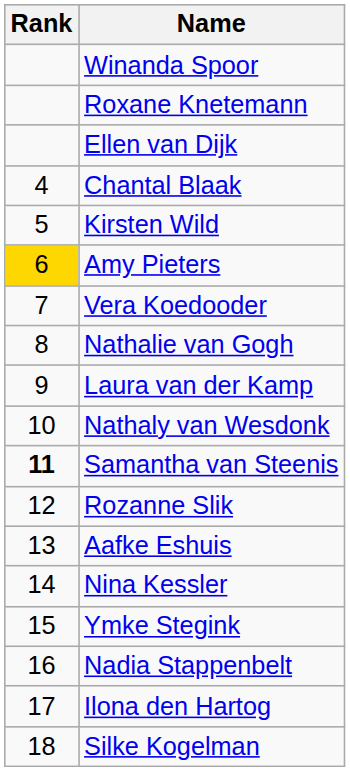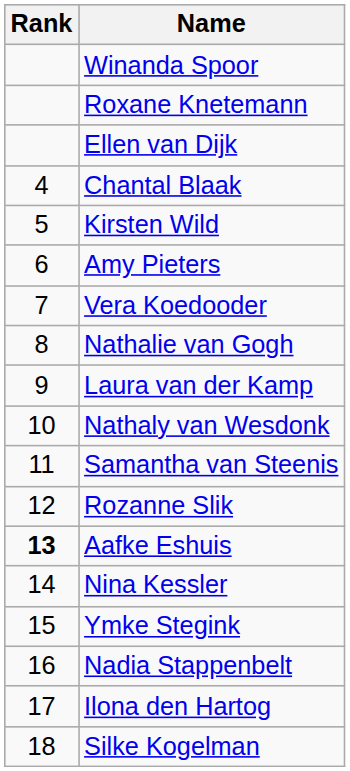(42, 265) gold background -> (42, 265) no background
(42, 465) bold -> (42, 465) normal
(42, 545) normal -> (42, 545) bold
